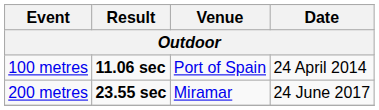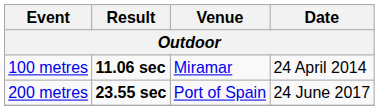(220, 68) Port of Spain -> (203, 68) Miramar
(203, 93) Miramar -> (220, 93) Port of Spain
